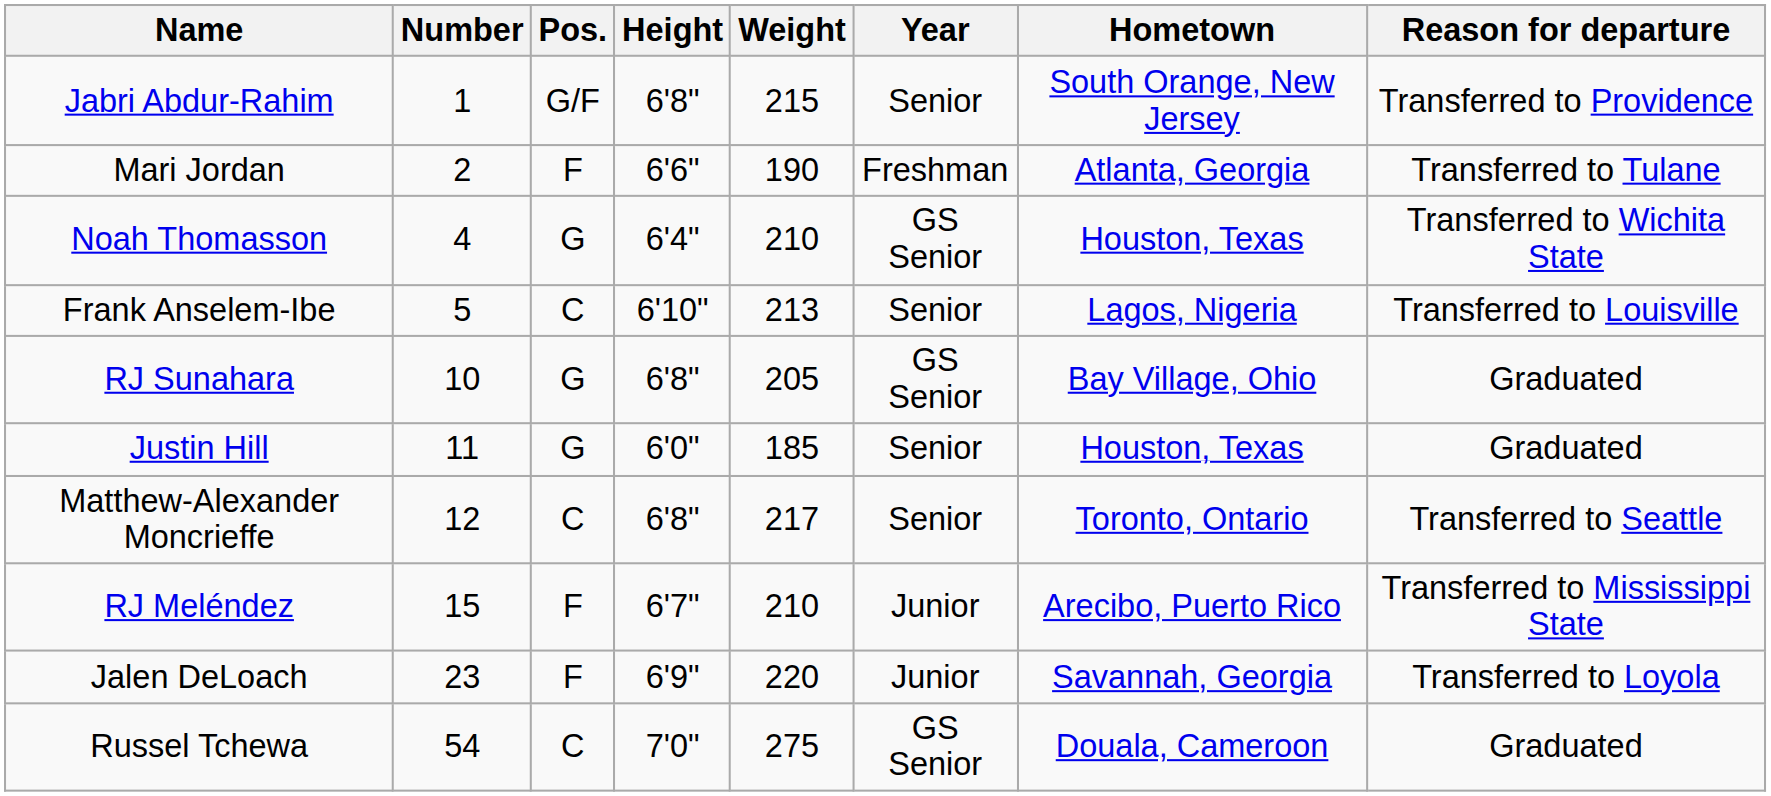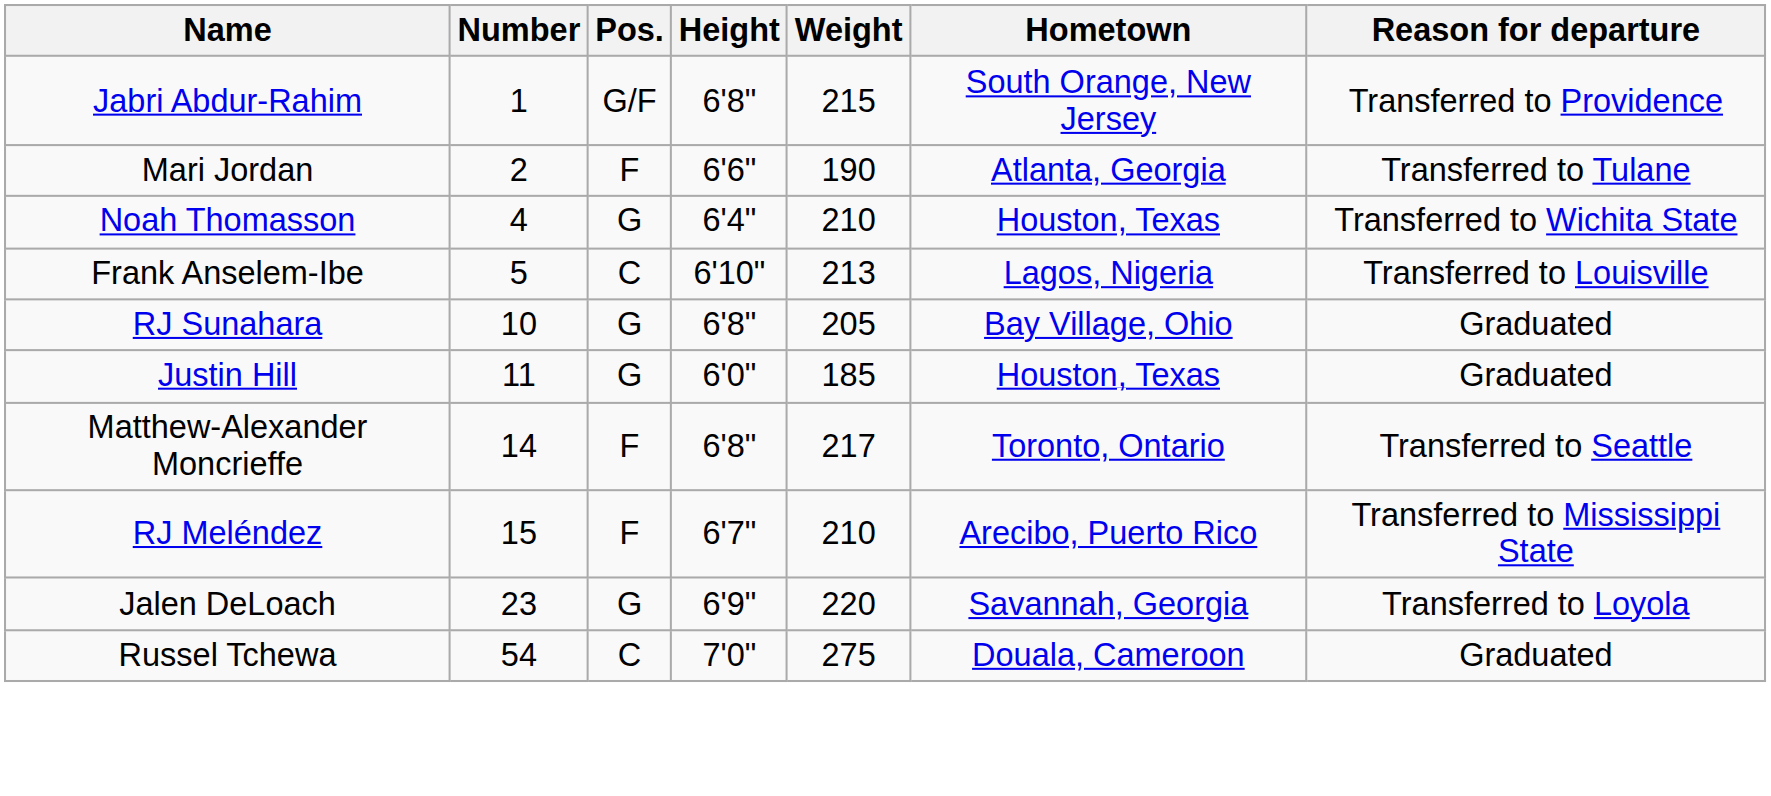- column: (935, 30)
(462, 518) 12 -> (519, 445) 14
(573, 518) C -> (630, 445) F
(573, 676) F -> (630, 603) G
